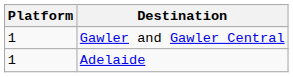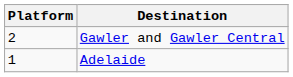(12, 38) 1 -> (12, 38) 2
